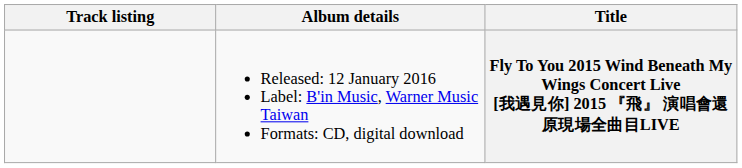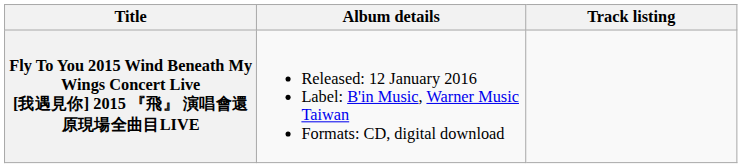columns swapped: (611, 17) <-> (110, 17)
